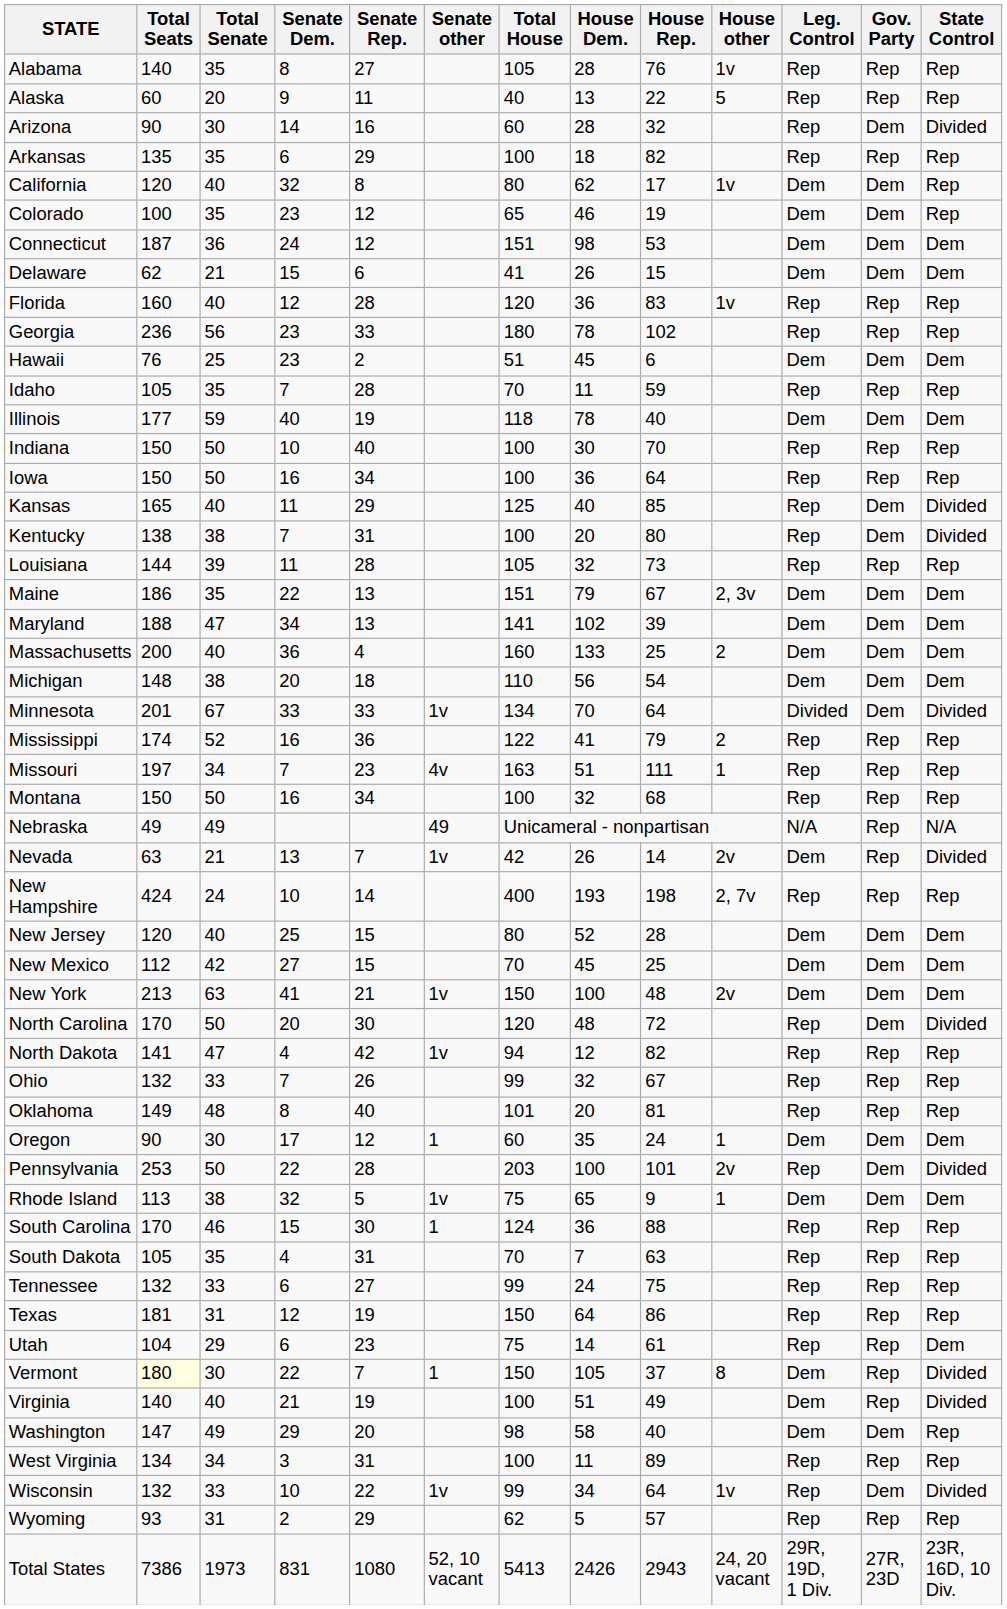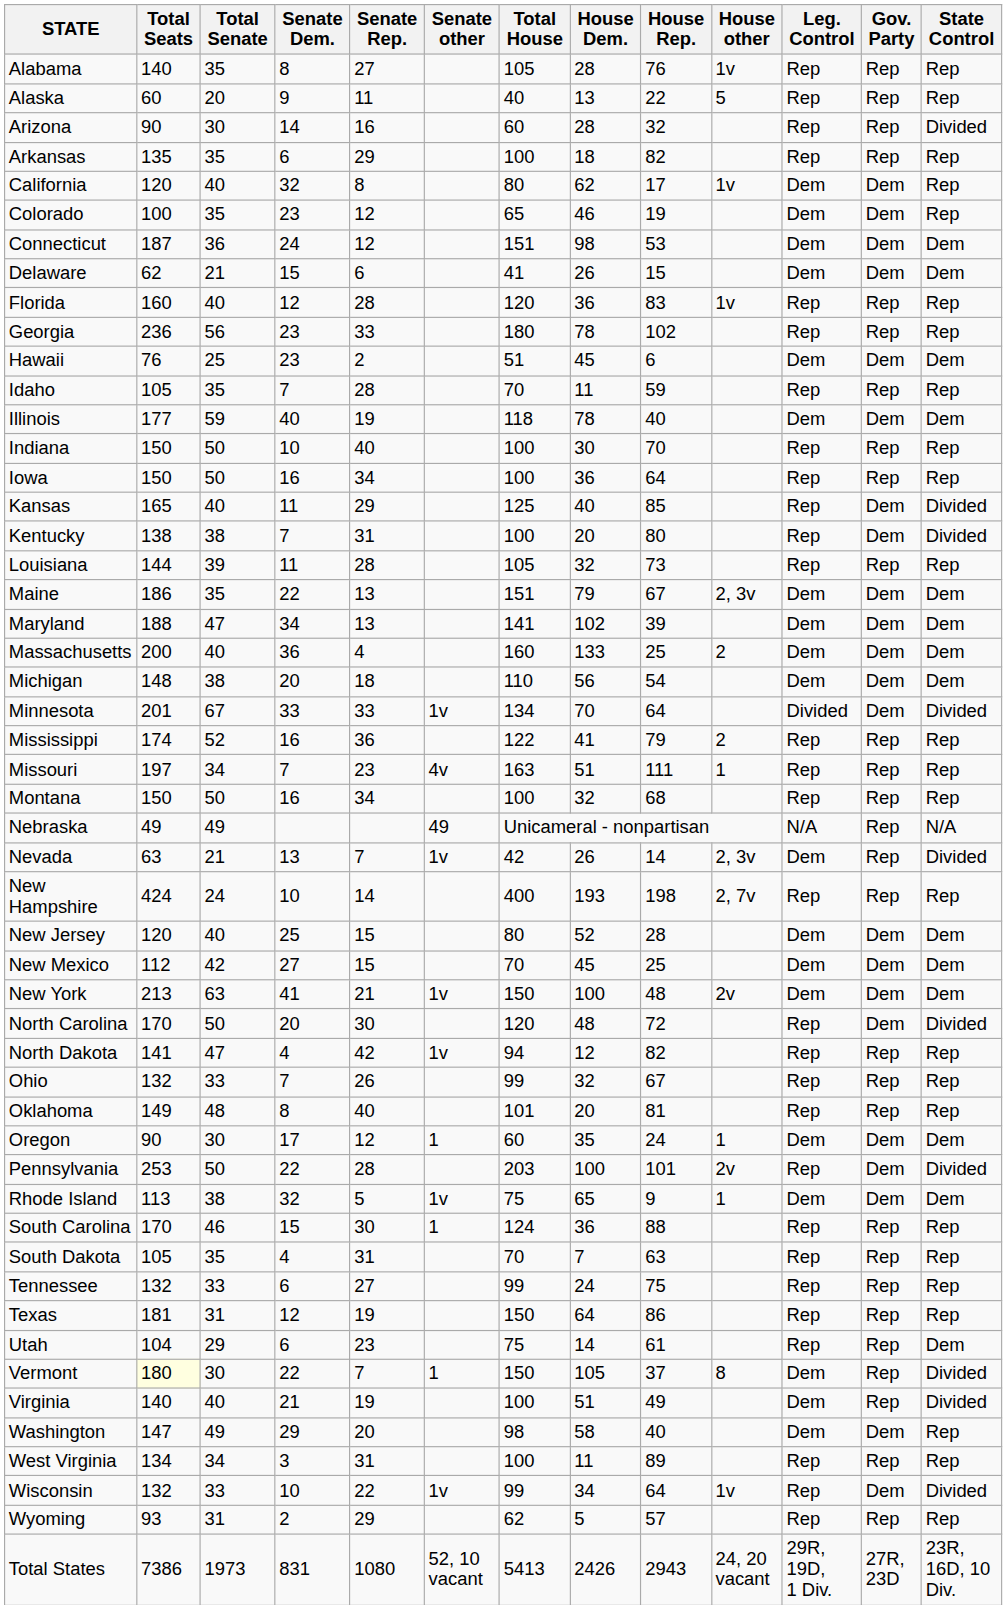(885, 127) Dem -> (883, 127) Rep
(725, 856) 2v -> (735, 856) 2, 3v
